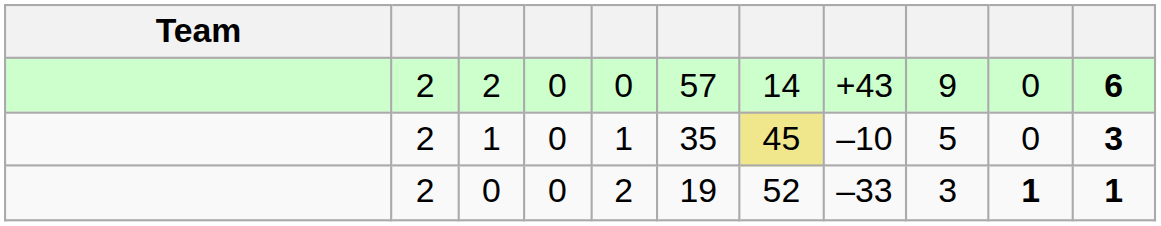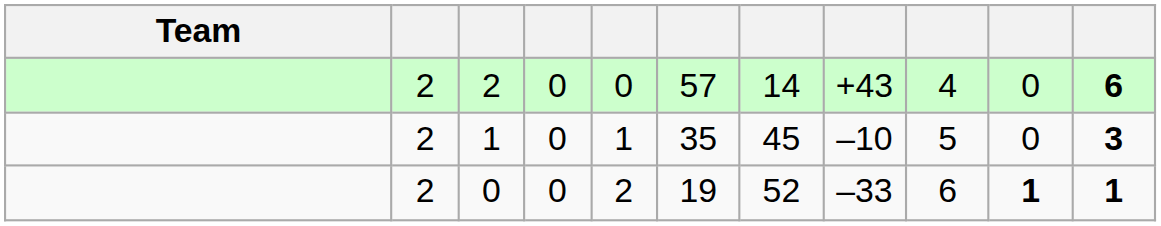(948, 84) 9 -> (948, 84) 4
(781, 138) khaki background -> (781, 138) no background
(948, 191) 3 -> (948, 191) 6
